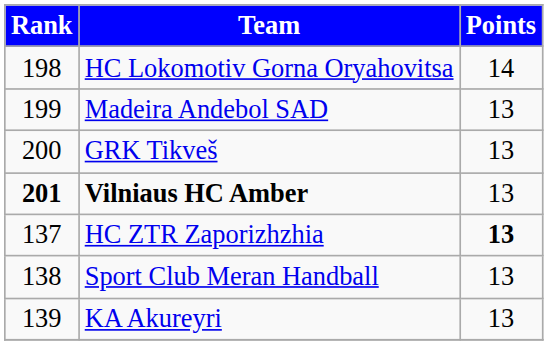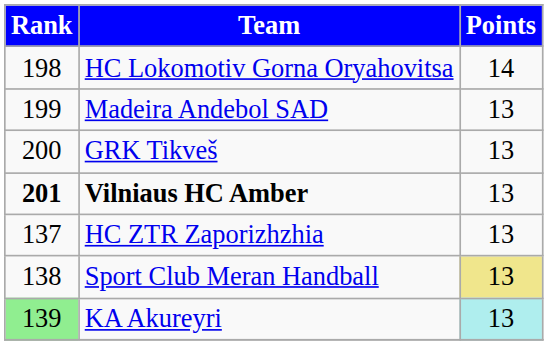(501, 234) bold -> (501, 234) normal
(501, 276) no background -> (501, 276) khaki background
(42, 318) no background -> (42, 318) lightgreen background
(501, 318) no background -> (501, 318) paleturquoise background
